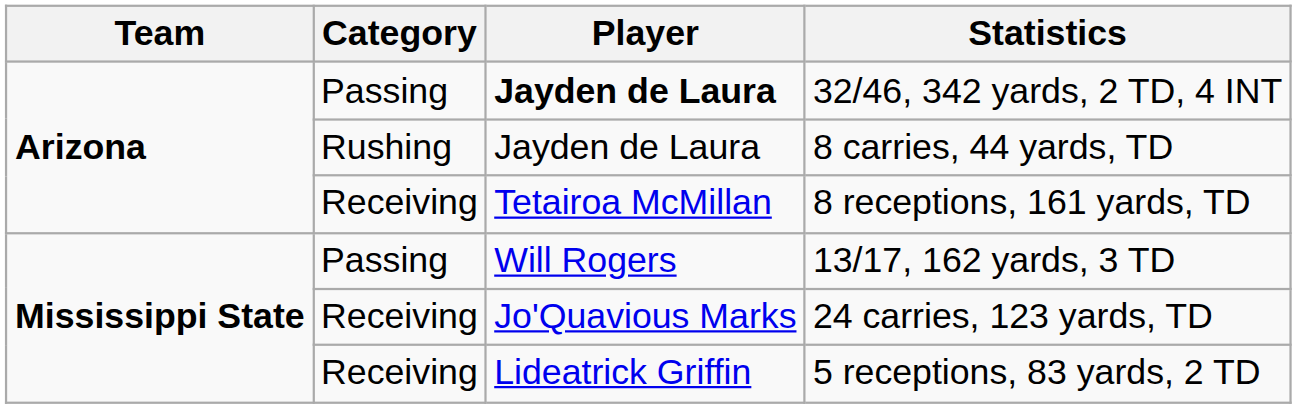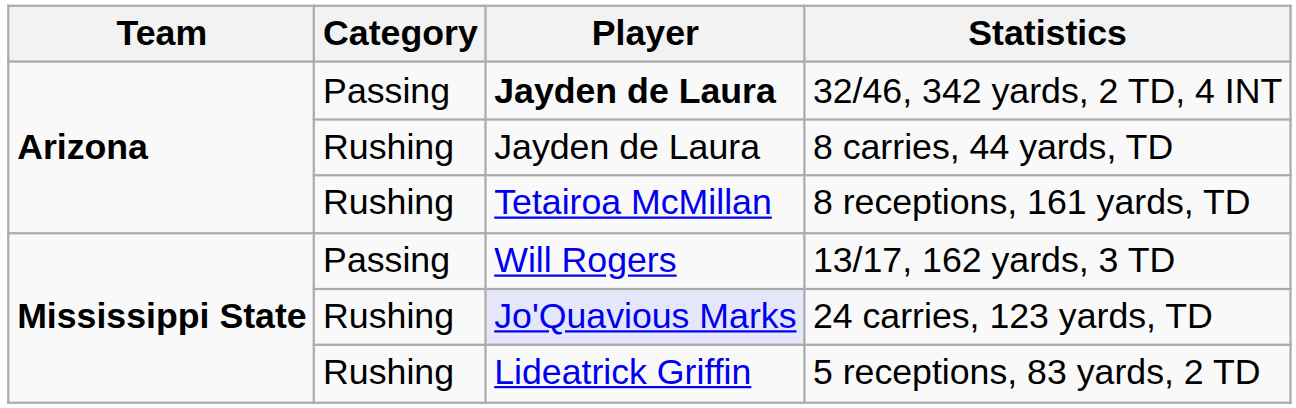(399, 203) Receiving -> (389, 203) Rushing
(399, 316) Receiving -> (389, 316) Rushing
(645, 316) no background -> (645, 316) lavender background
(399, 372) Receiving -> (389, 372) Rushing
